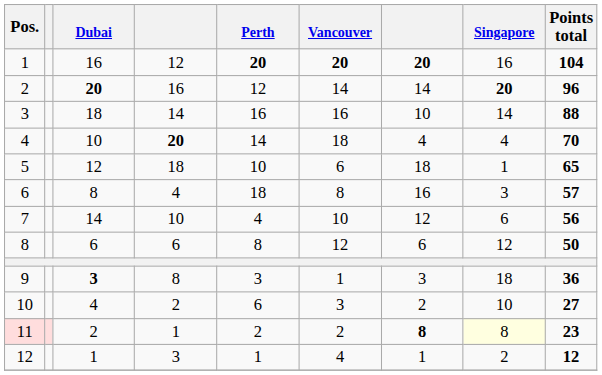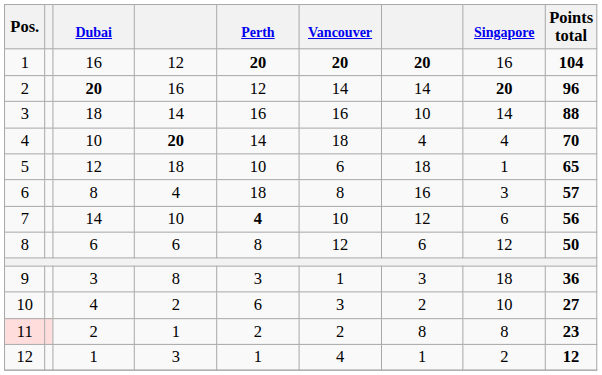(258, 219) normal -> (258, 219) bold
(94, 278) bold -> (94, 278) normal
(422, 331) bold -> (422, 331) normal
(504, 331) lightyellow background -> (504, 331) no background
